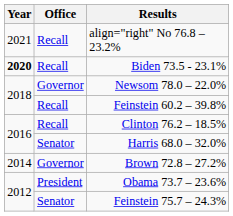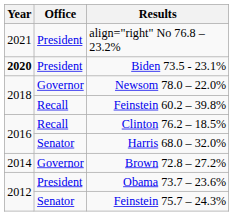(53, 40) Recall -> (60, 40) President
(53, 66) Recall -> (60, 66) President
